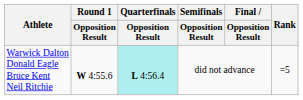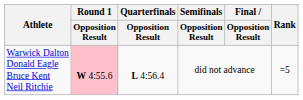(94, 76) no background -> (94, 76) pink background
(148, 76) paleturquoise background -> (148, 76) no background
